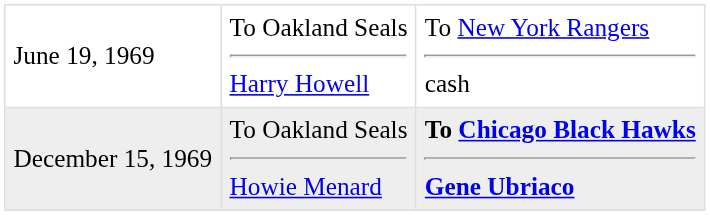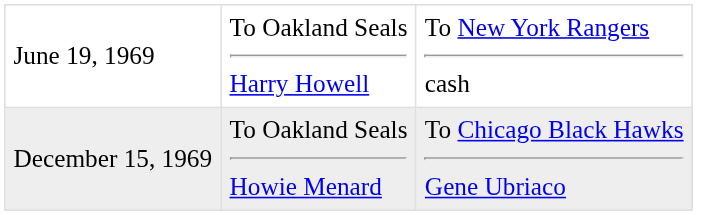(560, 158) bold -> (554, 158) normal
